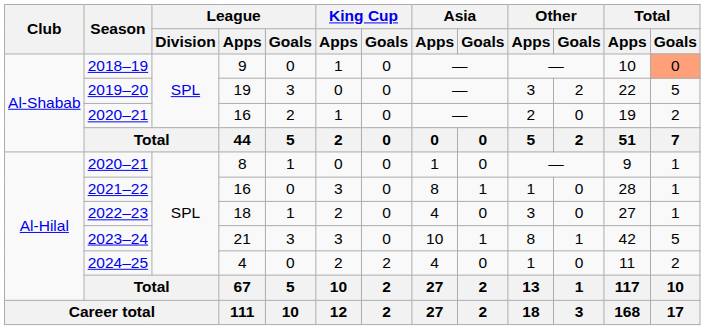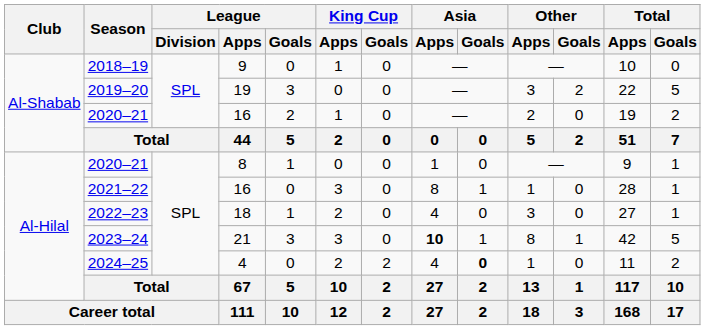(675, 66) lightsalmon background -> (675, 66) no background
(435, 238) normal -> (435, 238) bold
(483, 262) normal -> (483, 262) bold
